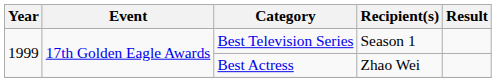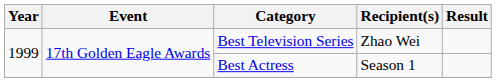(388, 41) Season 1 -> (390, 41) Zhao Wei
(390, 65) Zhao Wei -> (388, 65) Season 1
